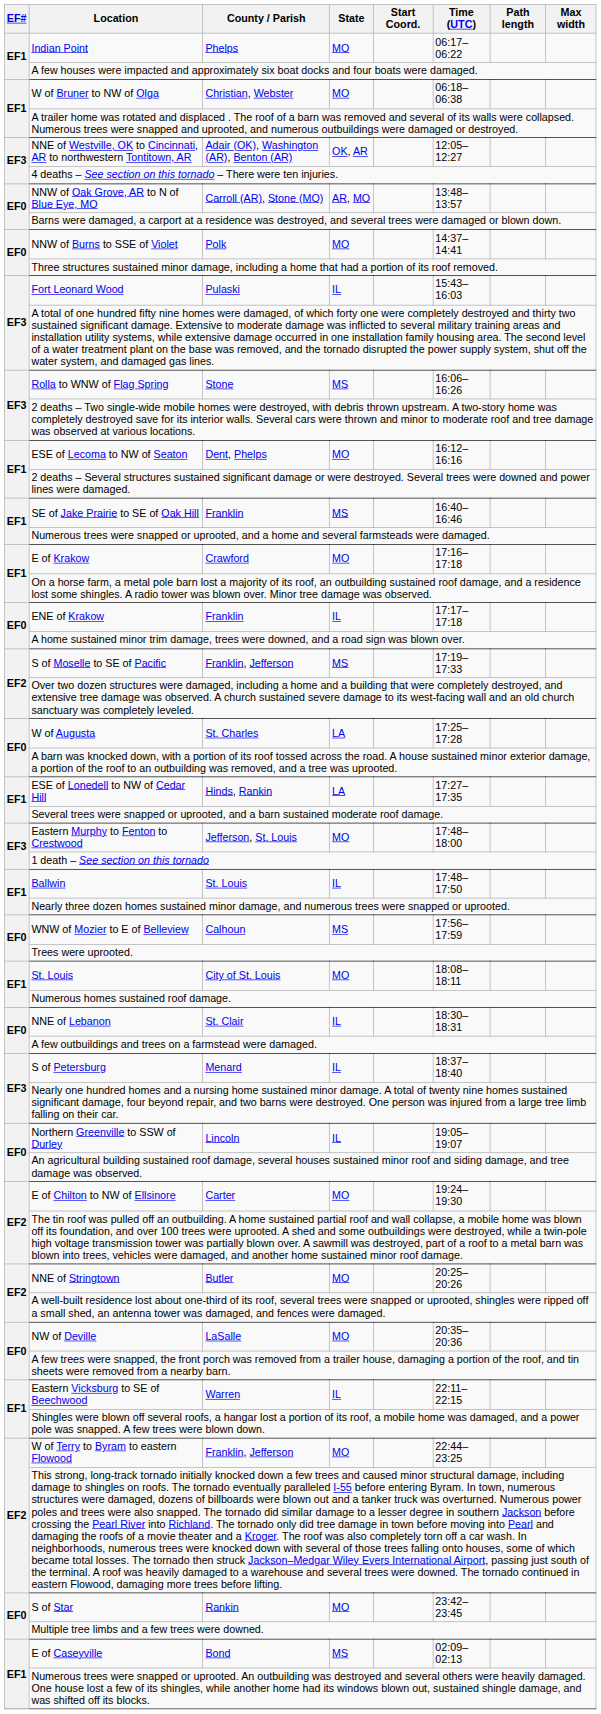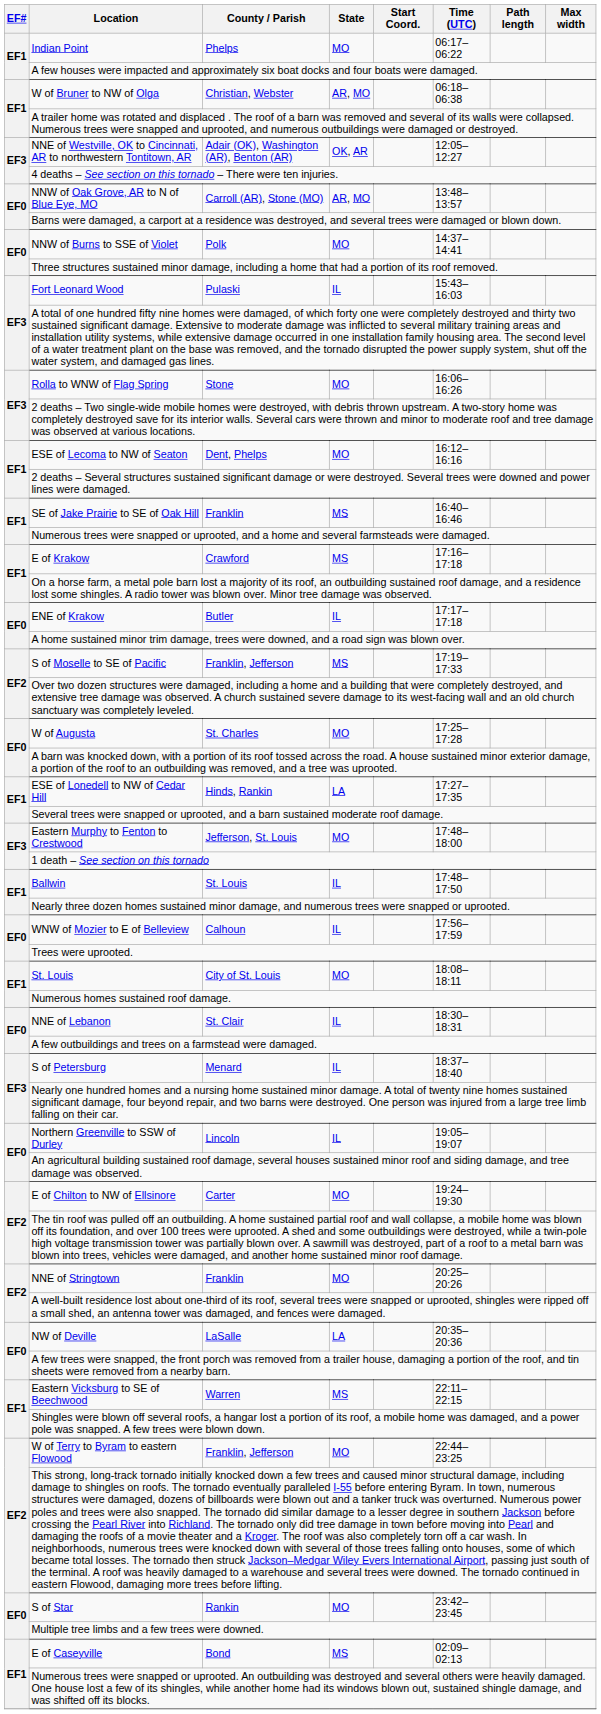(341, 94) MO -> (351, 94) AR, MO
(340, 384) MS -> (341, 384) MO
(341, 559) MO -> (340, 559) MS
(224, 617) Franklin -> (219, 617) Butler
(339, 733) LA -> (341, 733) MO
(340, 929) MS -> (337, 929) IL
(219, 1278) Butler -> (224, 1278) Franklin
(341, 1336) MO -> (339, 1336) LA
(337, 1394) IL -> (340, 1394) MS
